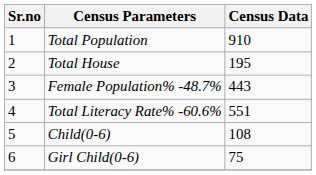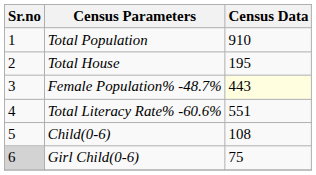(240, 87) no background -> (240, 87) lightyellow background
(12, 157) no background -> (12, 157) lightgrey background
